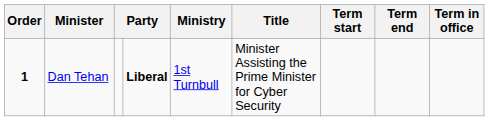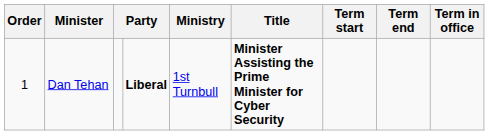(25, 77) bold -> (25, 84) normal
(276, 77) normal -> (274, 84) bold
